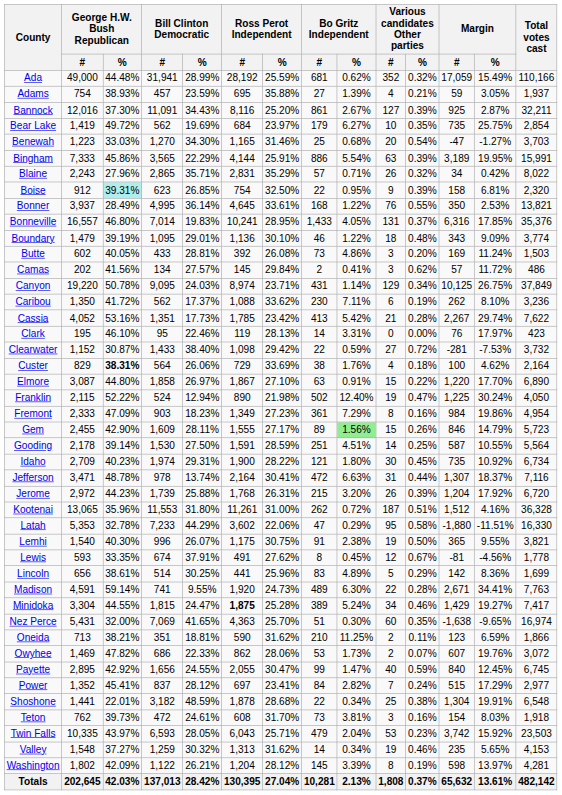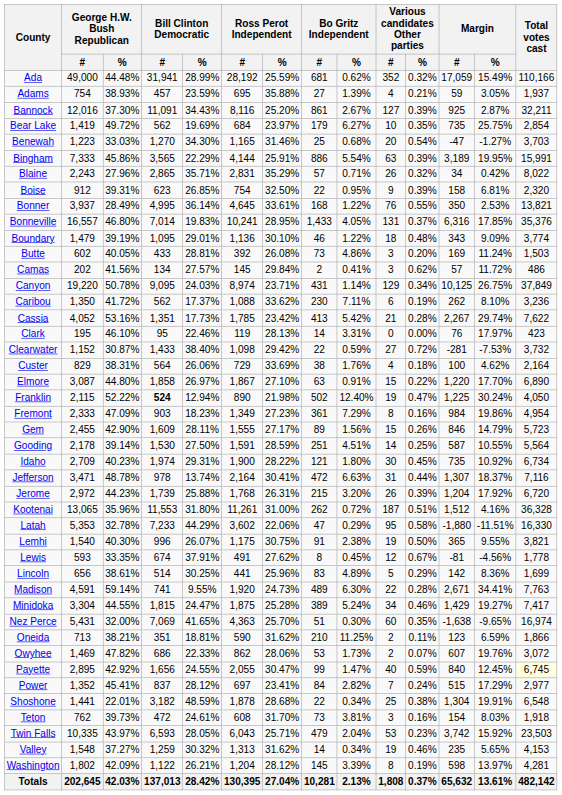(122, 190) paleturquoise background -> (122, 190) no background
(122, 366) bold -> (122, 366) normal
(162, 398) normal -> (162, 398) bold
(356, 430) lightgreen background -> (356, 430) no background
(242, 606) bold -> (242, 606) normal
(536, 669) no background -> (536, 669) lightyellow background
